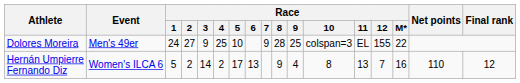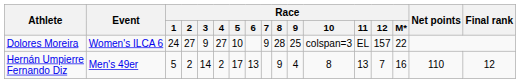(113, 44) Men's 49er -> (126, 44) Women's ILCA 6
(221, 44) 25 -> (221, 44) 27
(382, 44) 155 -> (382, 44) 157
(126, 65) Women's ILCA 6 -> (113, 65) Men's 49er
